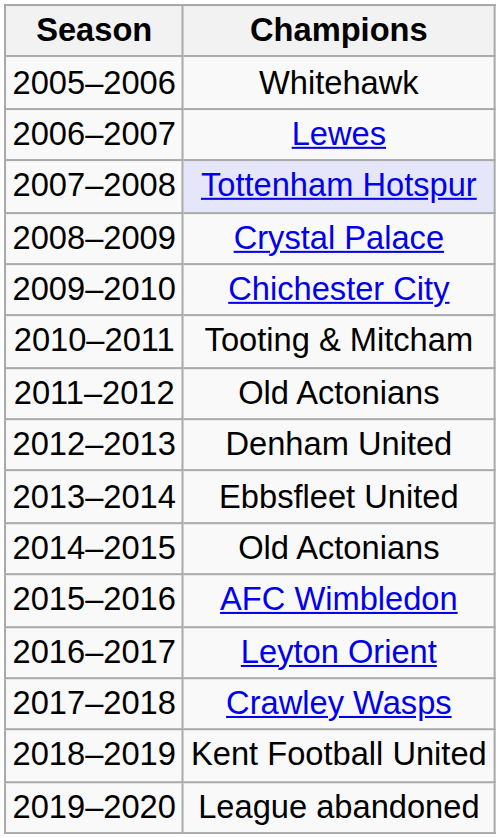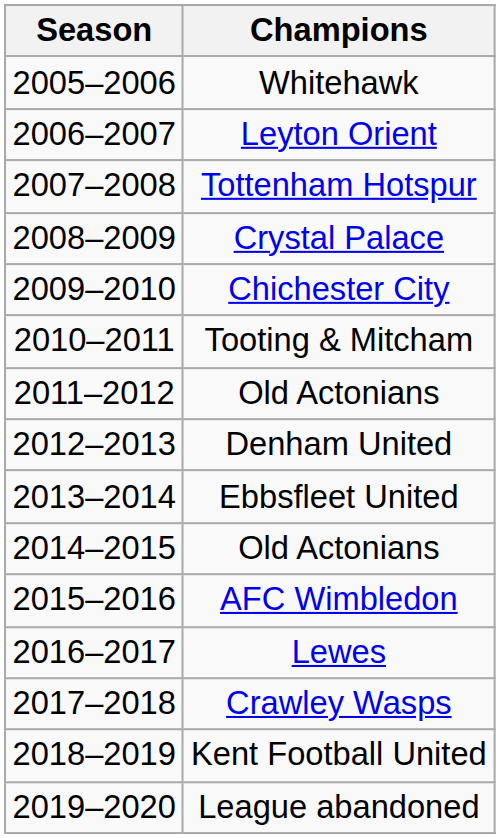(339, 133) Lewes -> (339, 133) Leyton Orient
(339, 185) lavender background -> (339, 185) no background
(339, 651) Leyton Orient -> (339, 651) Lewes
